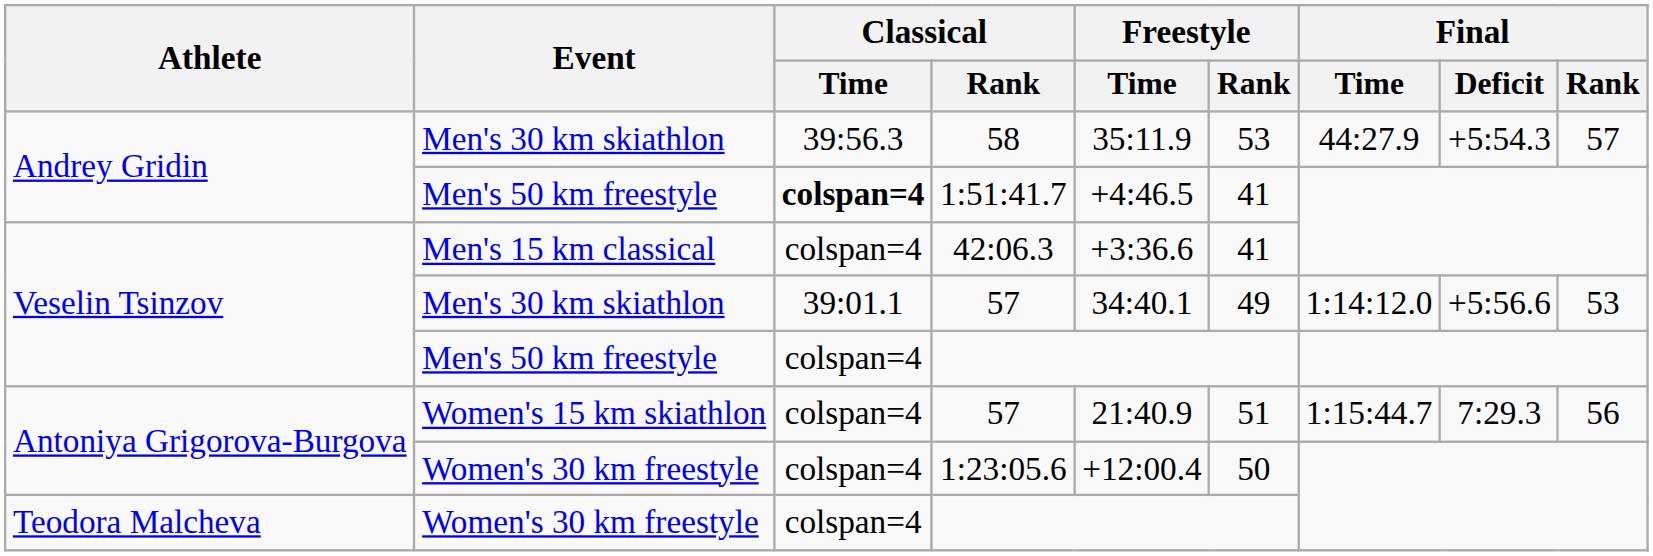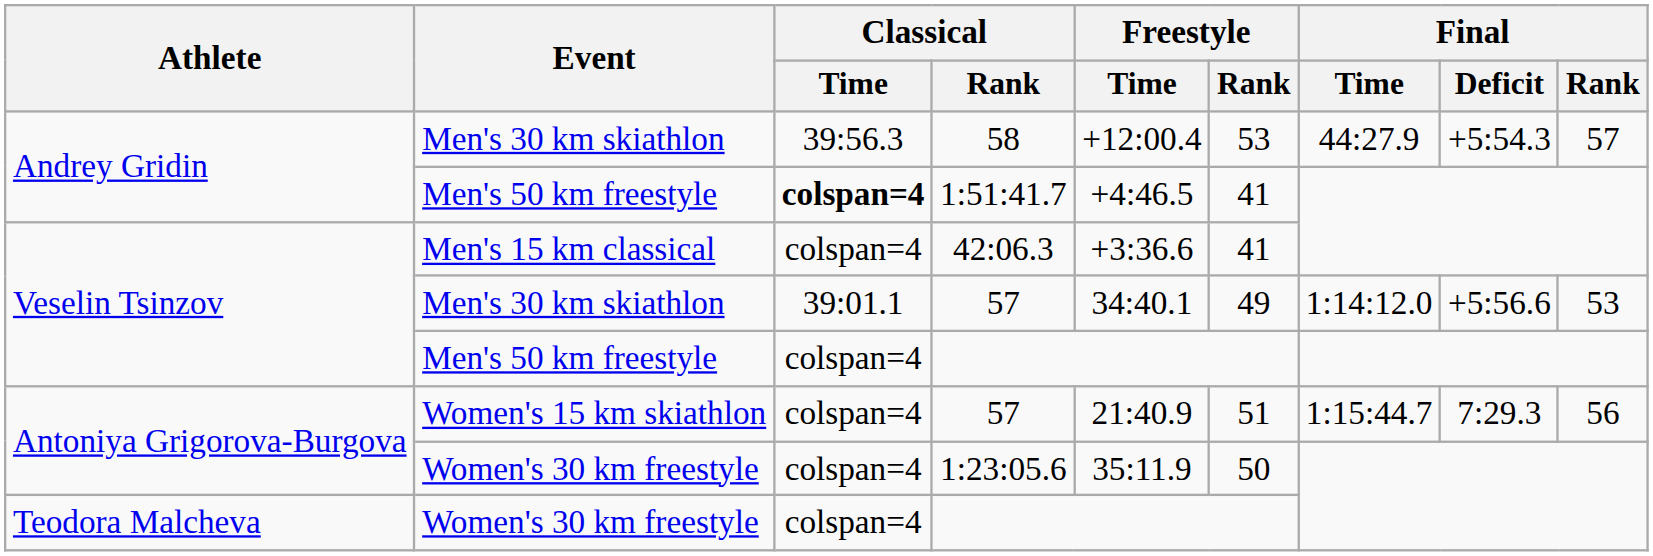(1142, 139) 35:11.9 -> (1142, 139) +12:00.4
(1142, 468) +12:00.4 -> (1142, 468) 35:11.9
